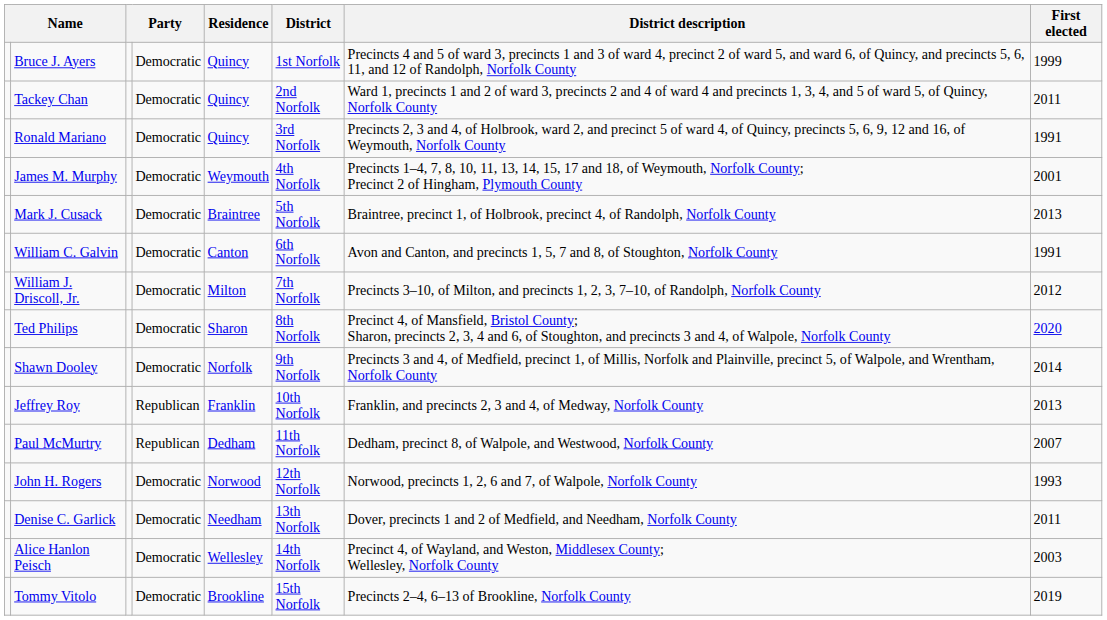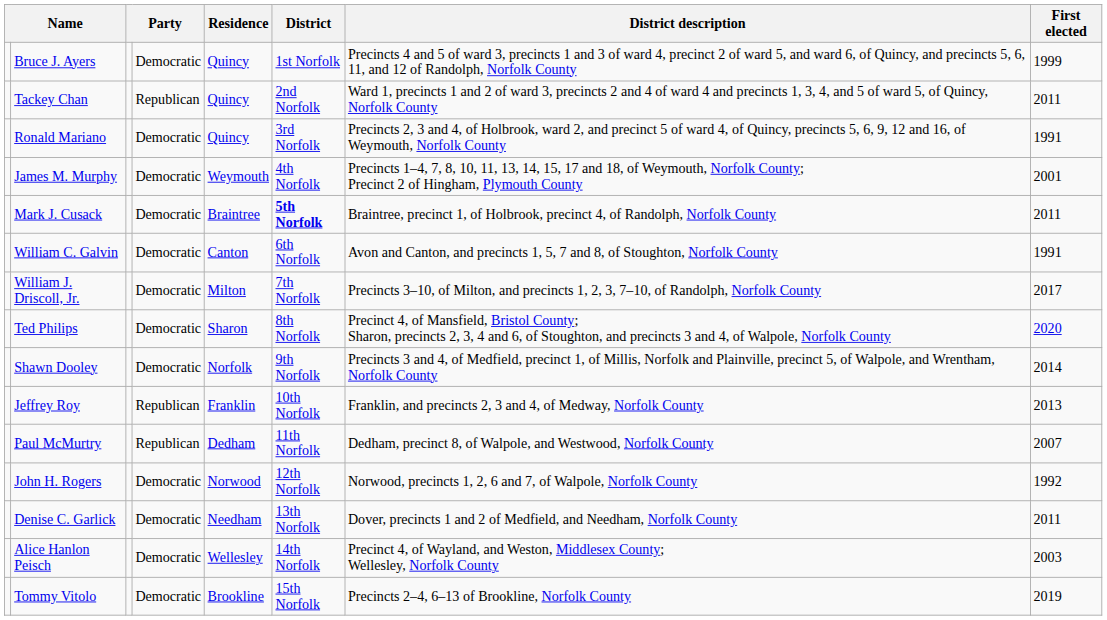(168, 99) Democratic -> (167, 99) Republican
(298, 214) normal -> (299, 214) bold
(1048, 214) 2013 -> (1047, 214) 2011
(1048, 290) 2012 -> (1048, 290) 2017
(1048, 481) 1993 -> (1048, 481) 1992
